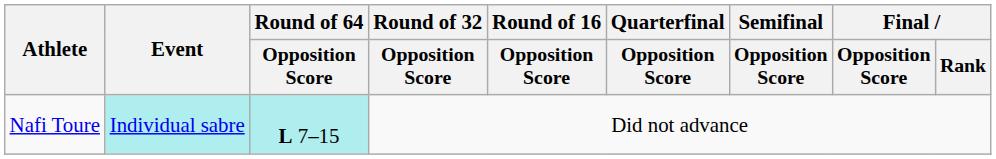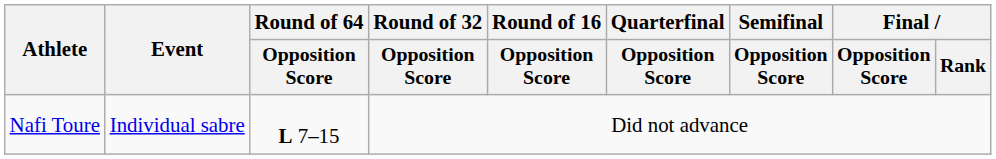(177, 124) paleturquoise background -> (177, 124) no background
(309, 136) paleturquoise background -> (309, 136) no background
